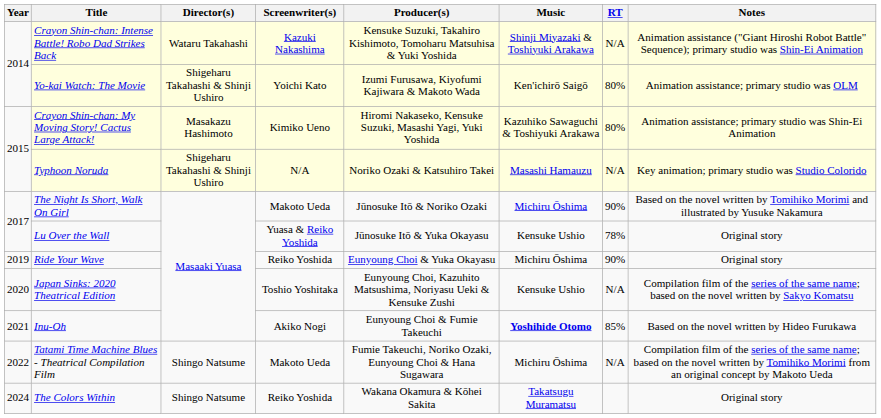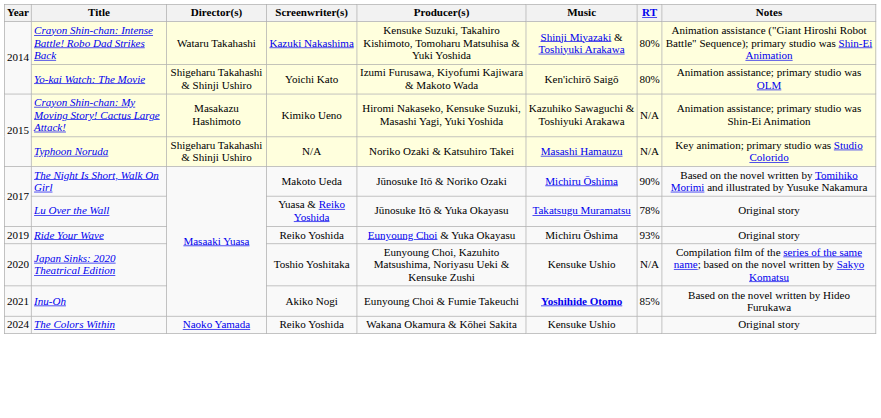(615, 43) N/A -> (650, 43) 80%
(615, 127) 80% -> (650, 115) N/A
(551, 236) Kensuke Ushio -> (582, 211) Takatsugu Muramatsu
(615, 260) 90% -> (650, 235) 93%
- row: (96, 362)
(208, 398) Shingo Natsume -> (216, 324) Naoko Yamada
(551, 398) Takatsugu Muramatsu -> (582, 324) Kensuke Ushio
